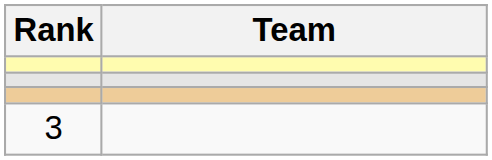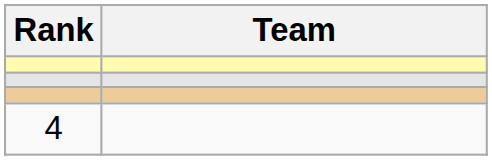(54, 127) 3 -> (54, 127) 4
